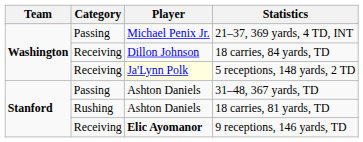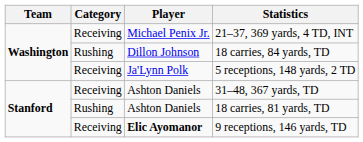(92, 33) Passing -> (98, 33) Receiving
(98, 52) Receiving -> (93, 52) Rushing
(158, 71) lightyellow background -> (158, 71) no background
(92, 89) Passing -> (98, 89) Receiving
